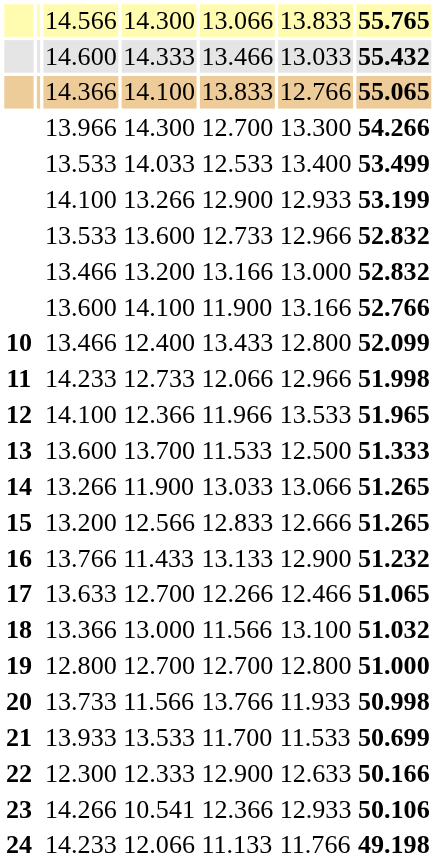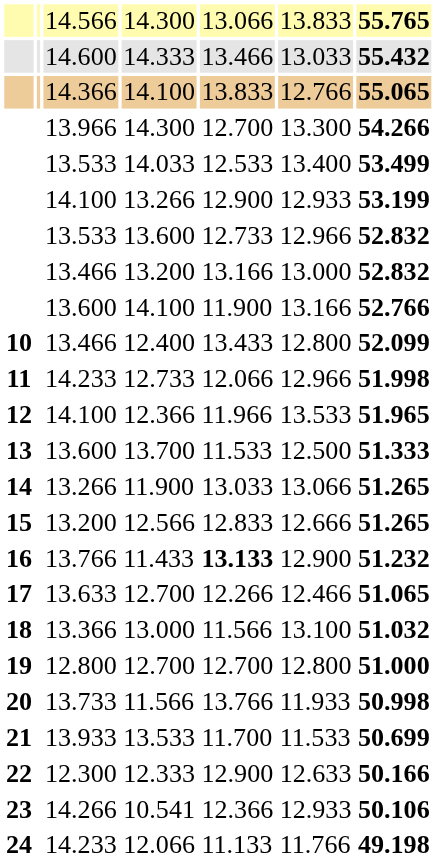(237, 558) normal -> (237, 558) bold
